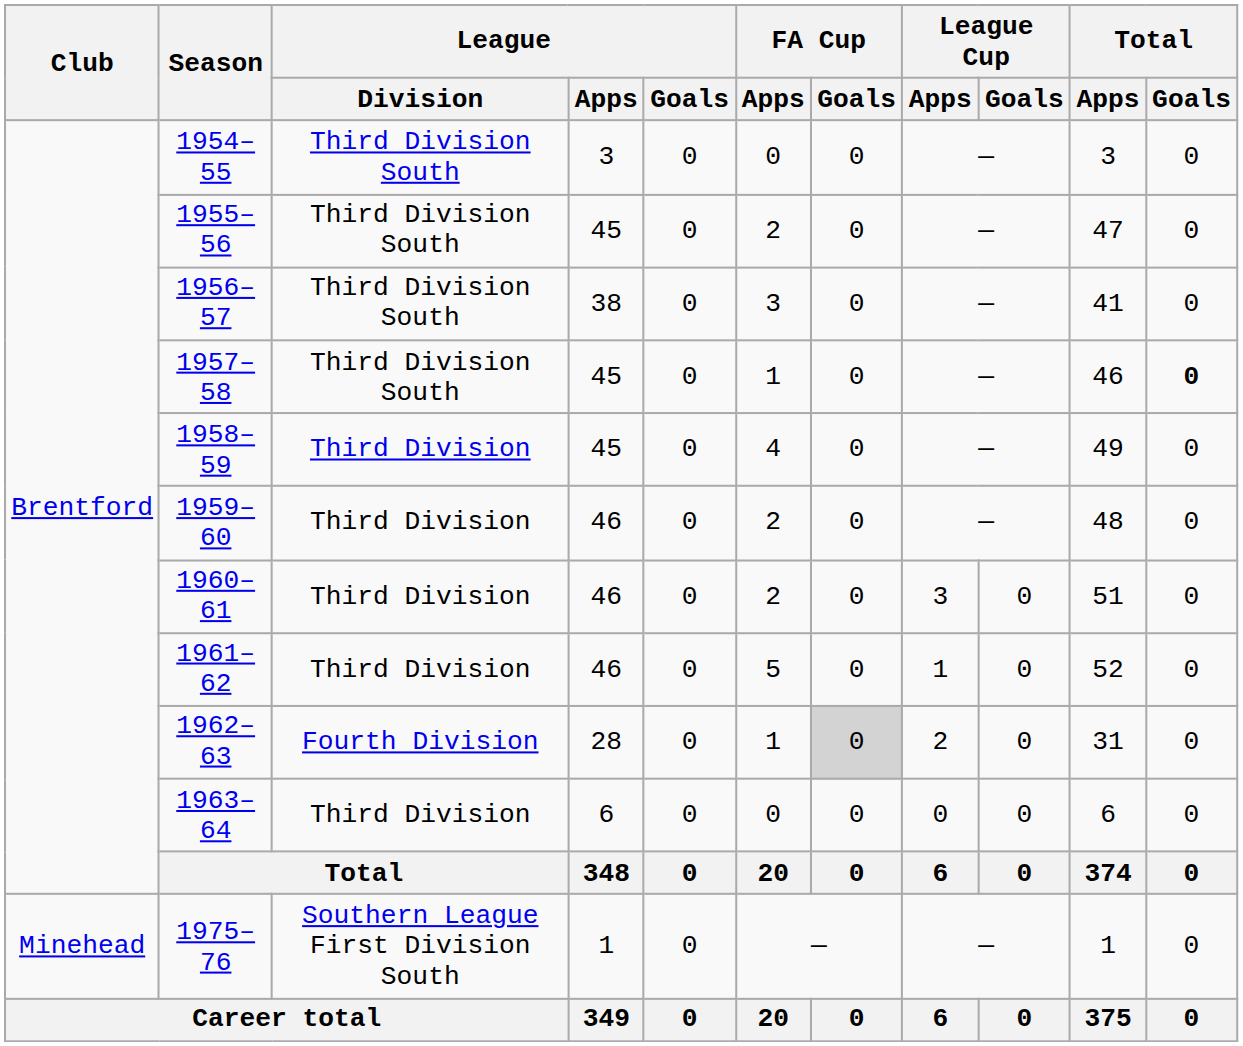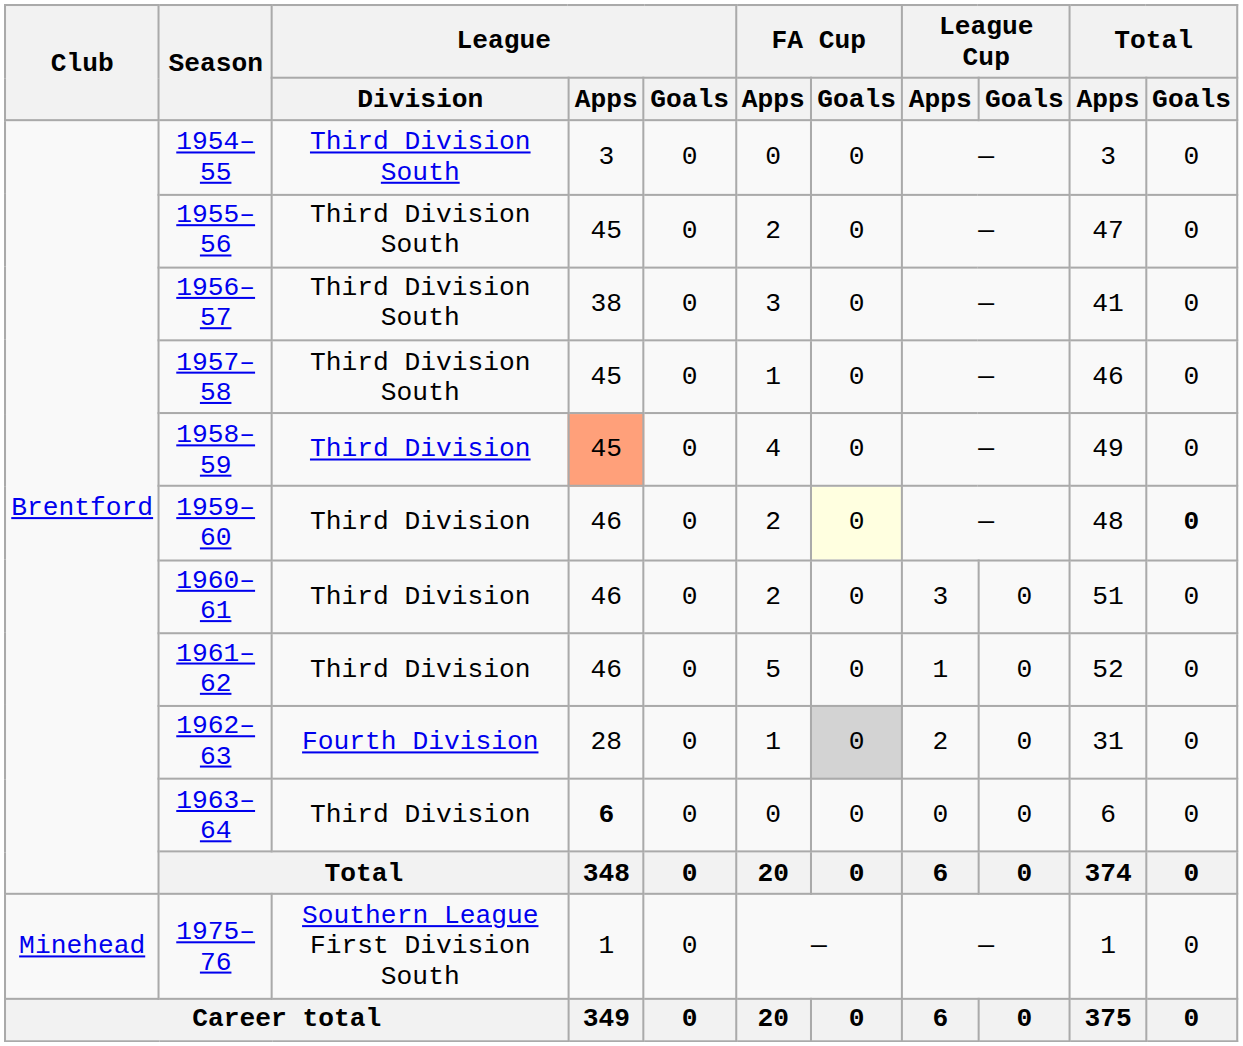(1192, 377) bold -> (1192, 377) normal
(606, 450) no background -> (606, 450) lightsalmon background
(857, 523) no background -> (857, 523) lightyellow background
(1192, 523) normal -> (1192, 523) bold
(606, 815) normal -> (606, 815) bold
